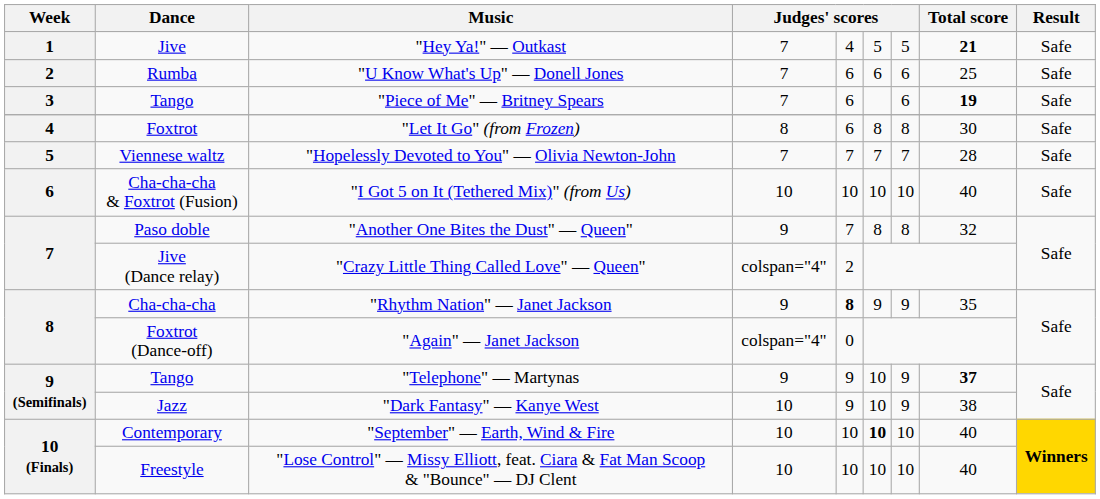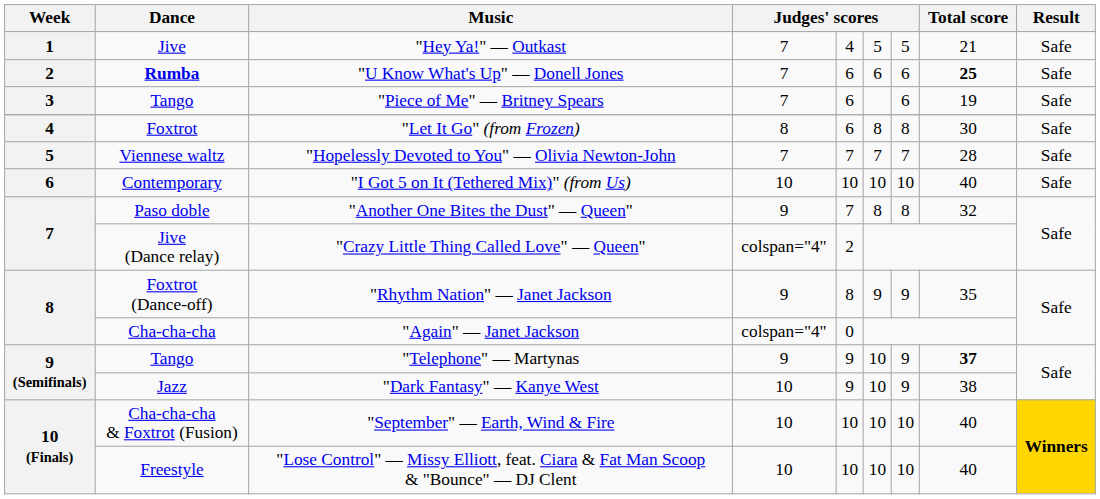(968, 45) bold -> (968, 45) normal
(172, 73) normal -> (172, 73) bold
(968, 73) normal -> (968, 73) bold
(968, 100) bold -> (968, 100) normal
(172, 192) Cha-cha-cha & Foxtrot (Fusion) -> (172, 182) Contemporary
(172, 303) Cha-cha-cha -> (172, 294) Foxtrot (Dance-off)
(850, 303) bold -> (850, 294) normal
(172, 340) Foxtrot (Dance-off) -> (172, 331) Cha-cha-cha
(172, 432) Contemporary -> (172, 423) Cha-cha-cha & Foxtrot (Fusion)
(877, 432) bold -> (877, 423) normal
